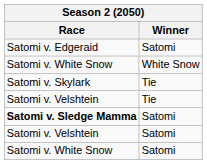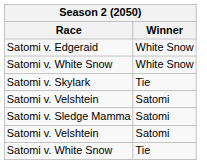(159, 47) Satomi -> (165, 47) White Snow
(149, 99) Tie -> (153, 99) Satomi
(72, 116) bold -> (69, 116) normal
(159, 151) Satomi -> (143, 151) Tie
